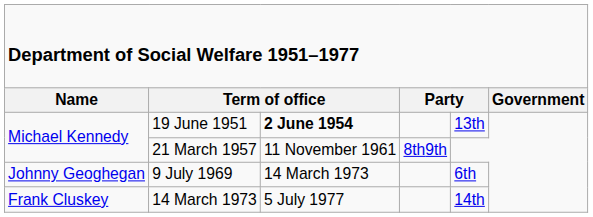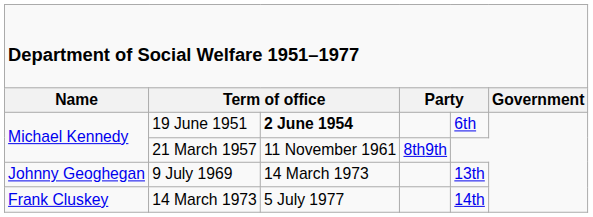(470, 124) 13th -> (465, 124) 6th
(465, 174) 6th -> (470, 174) 13th
